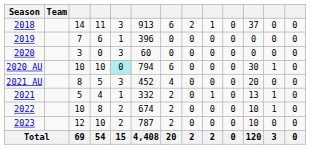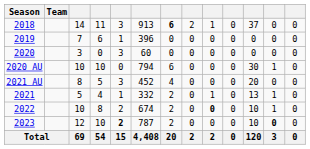(171, 25) normal -> (171, 25) bold
(121, 67) paleturquoise background -> (121, 67) no background
(212, 109) normal -> (212, 109) bold
(121, 123) normal -> (121, 123) bold
(274, 123) normal -> (274, 123) bold
